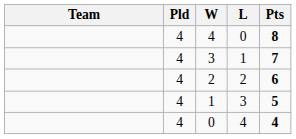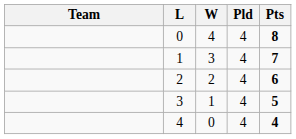columns swapped: (180, 15) <-> (243, 15)
